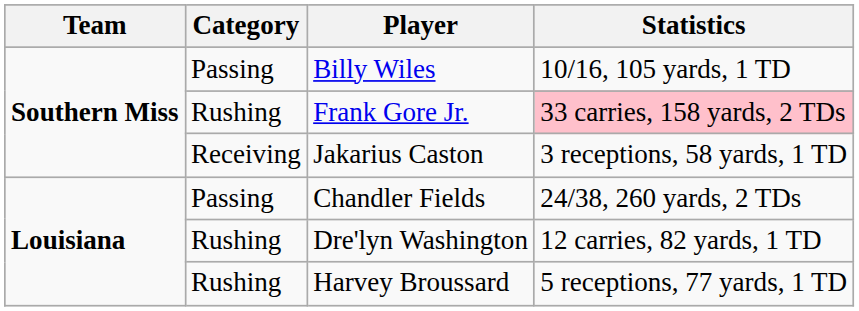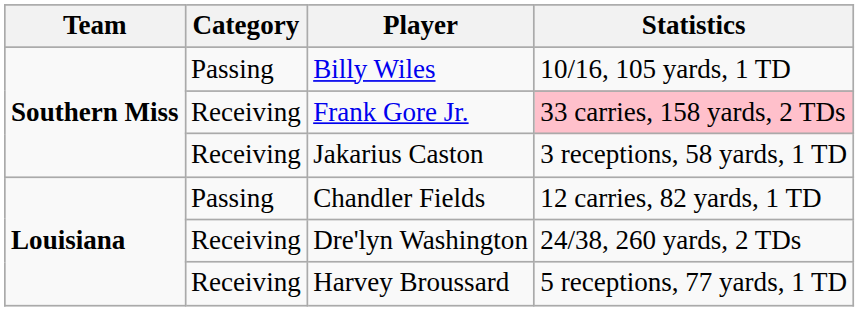(236, 111) Rushing -> (246, 111) Receiving
(671, 197) 24/38, 260 yards, 2 TDs -> (681, 197) 12 carries, 82 yards, 1 TD
(236, 240) Rushing -> (246, 240) Receiving
(681, 240) 12 carries, 82 yards, 1 TD -> (671, 240) 24/38, 260 yards, 2 TDs
(236, 283) Rushing -> (246, 283) Receiving
